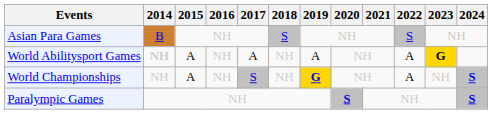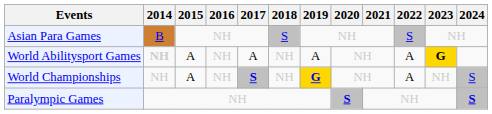(253, 78) normal -> (253, 78) bold
(472, 78) bold -> (472, 78) normal
